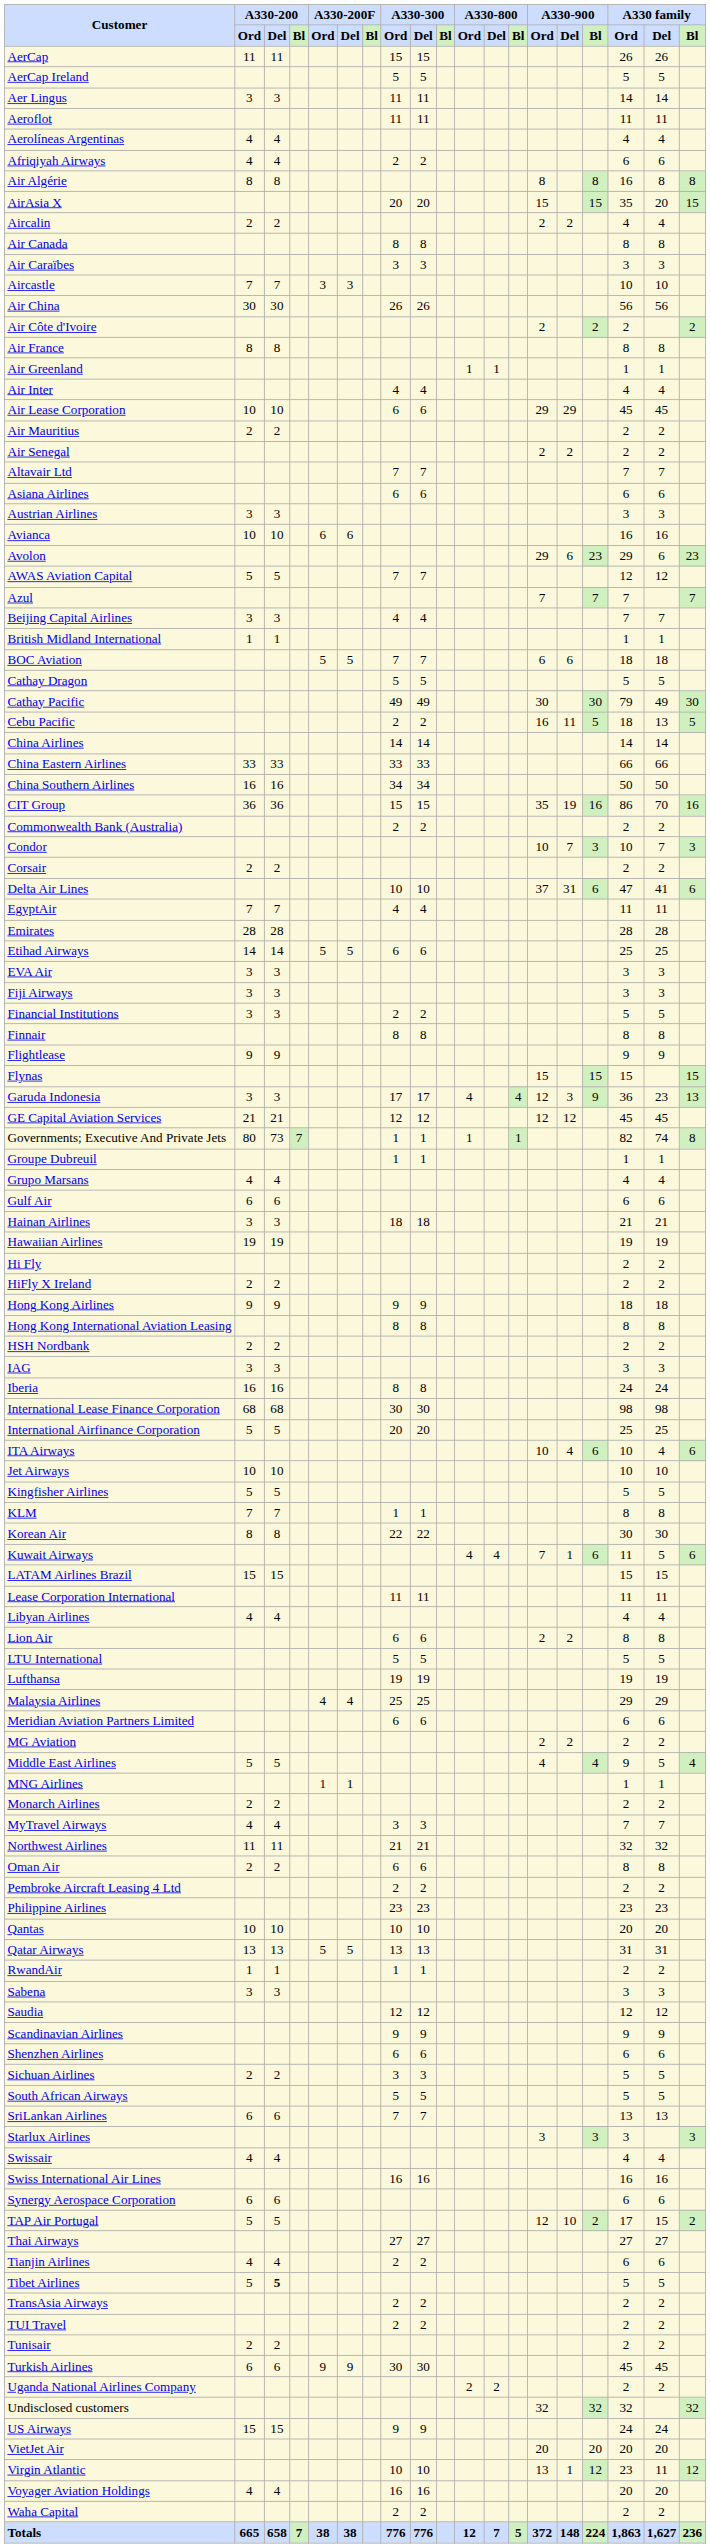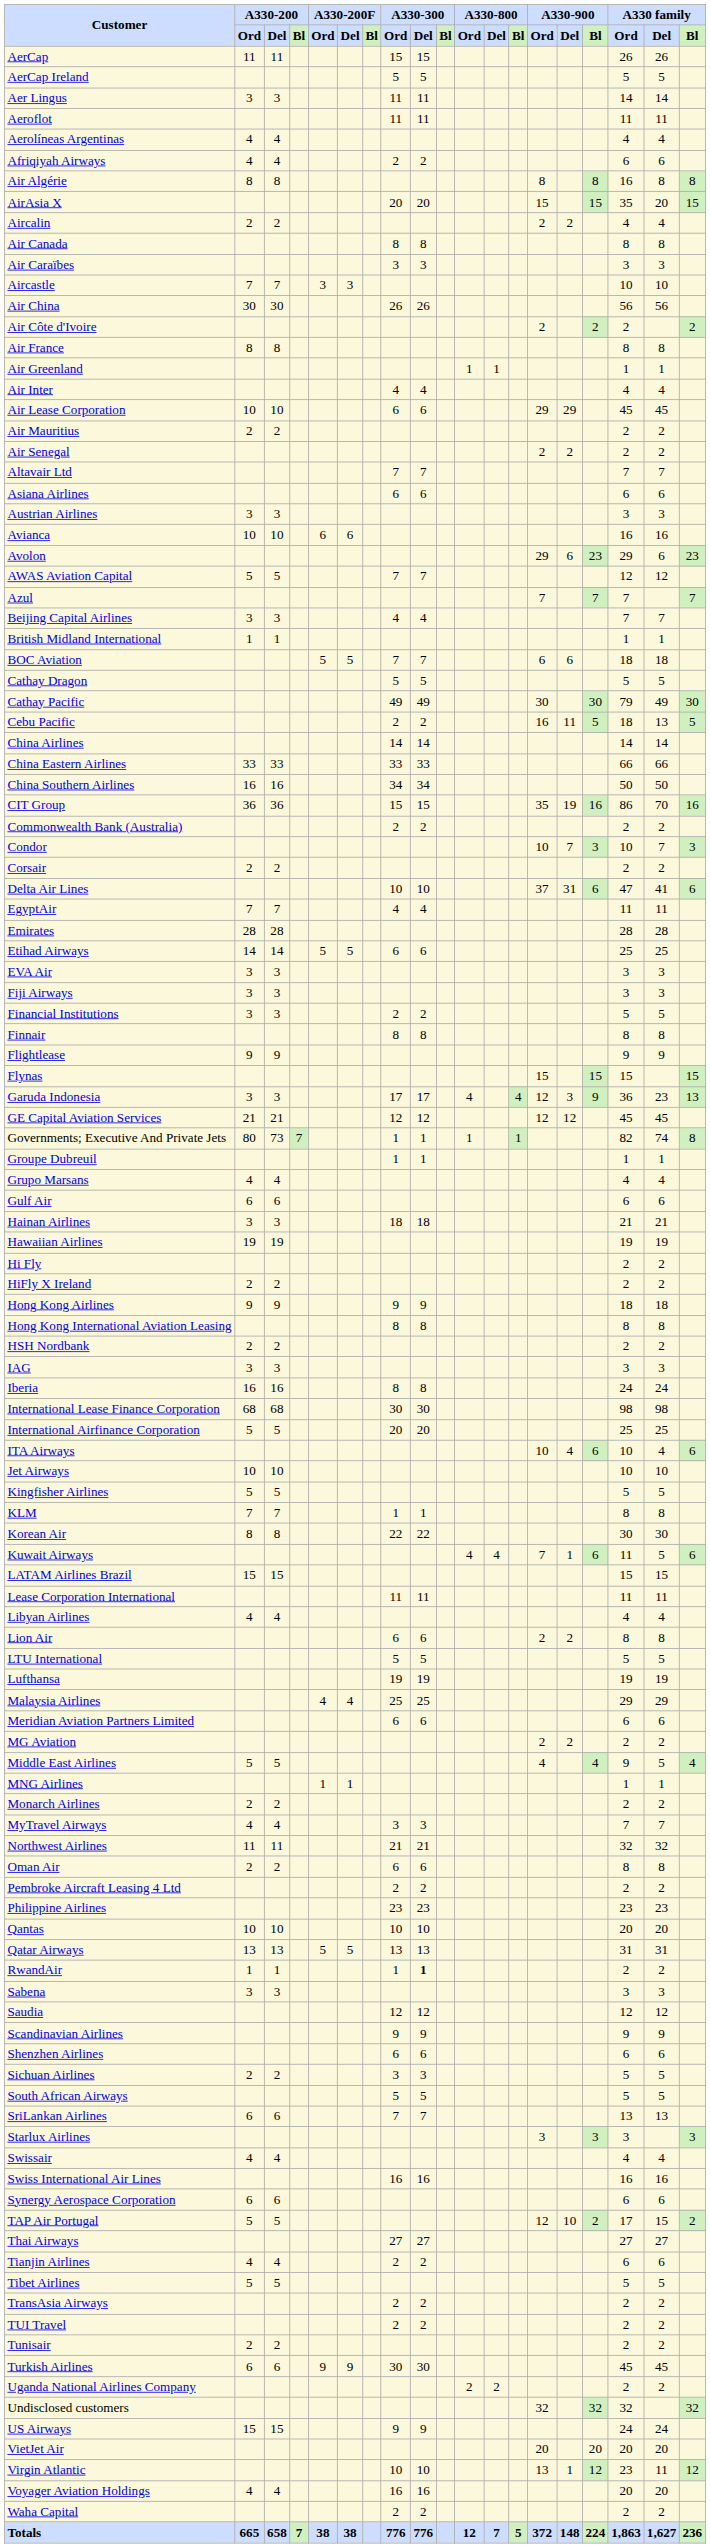(423, 1970) normal -> (423, 1970) bold
(277, 2282) bold -> (277, 2282) normal
